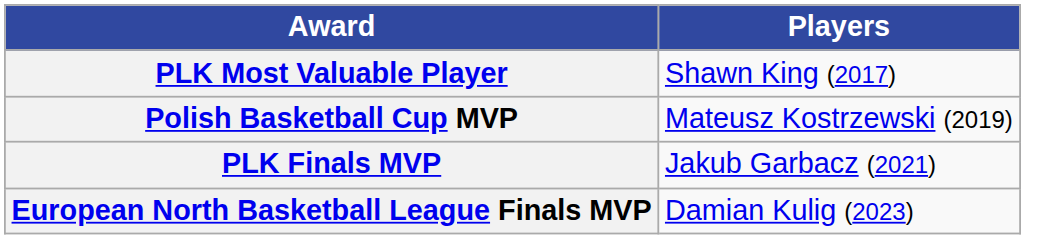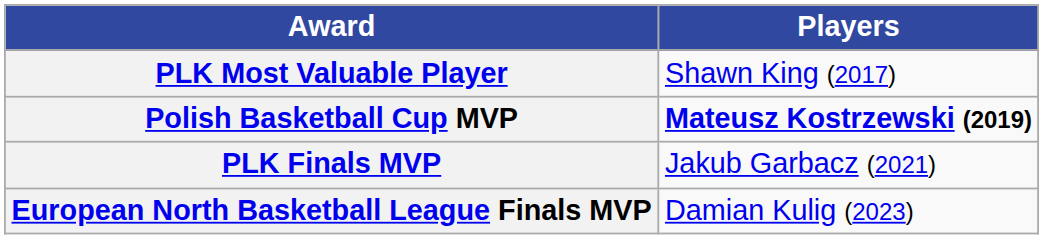(839, 118) normal -> (848, 118) bold
